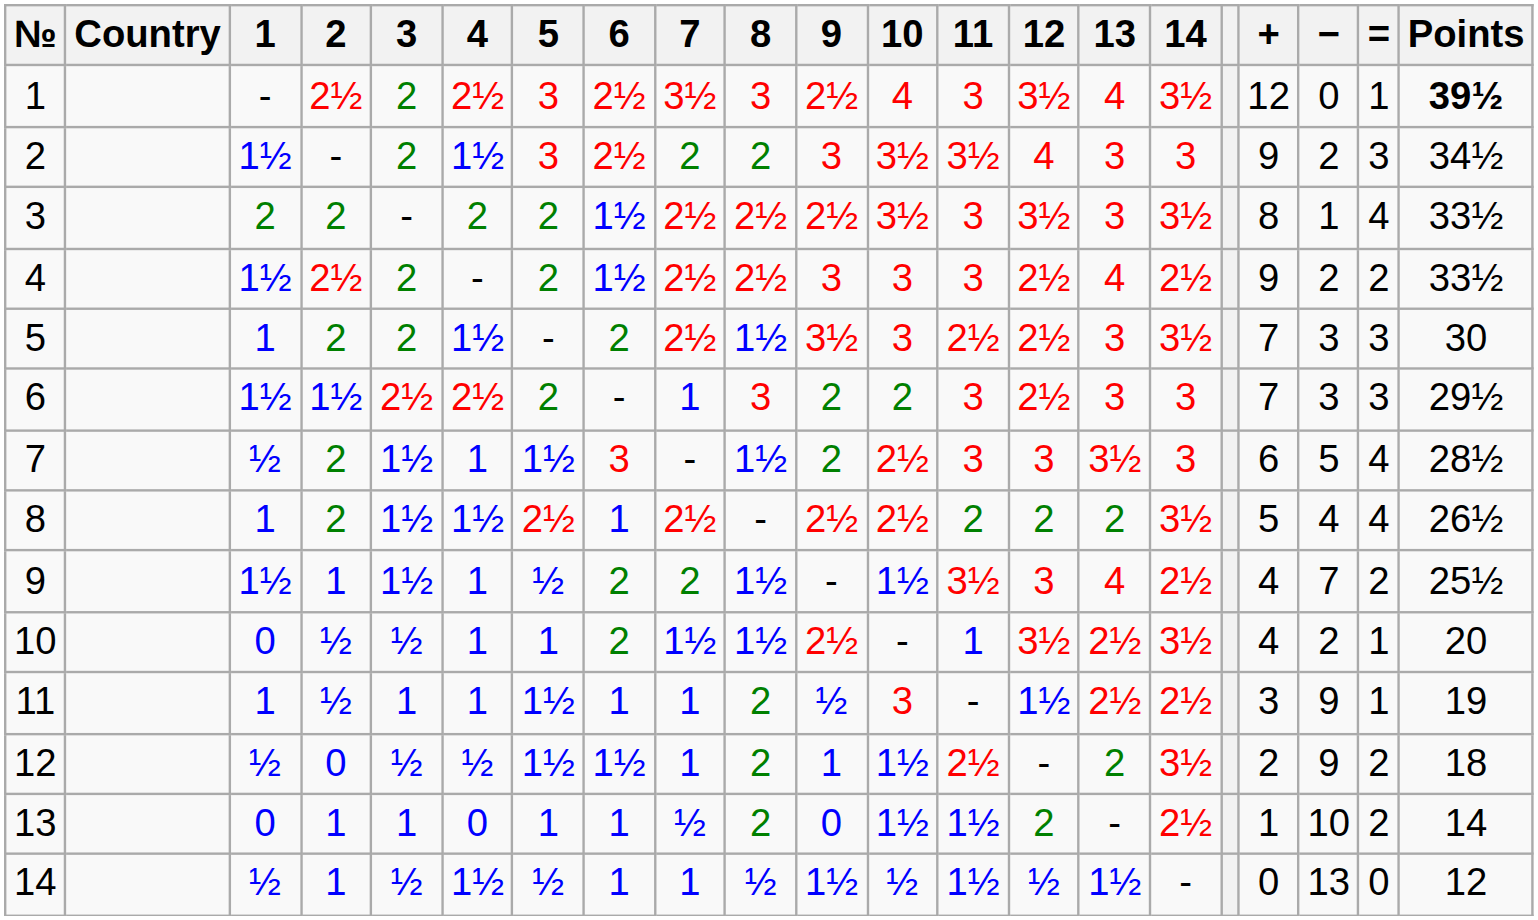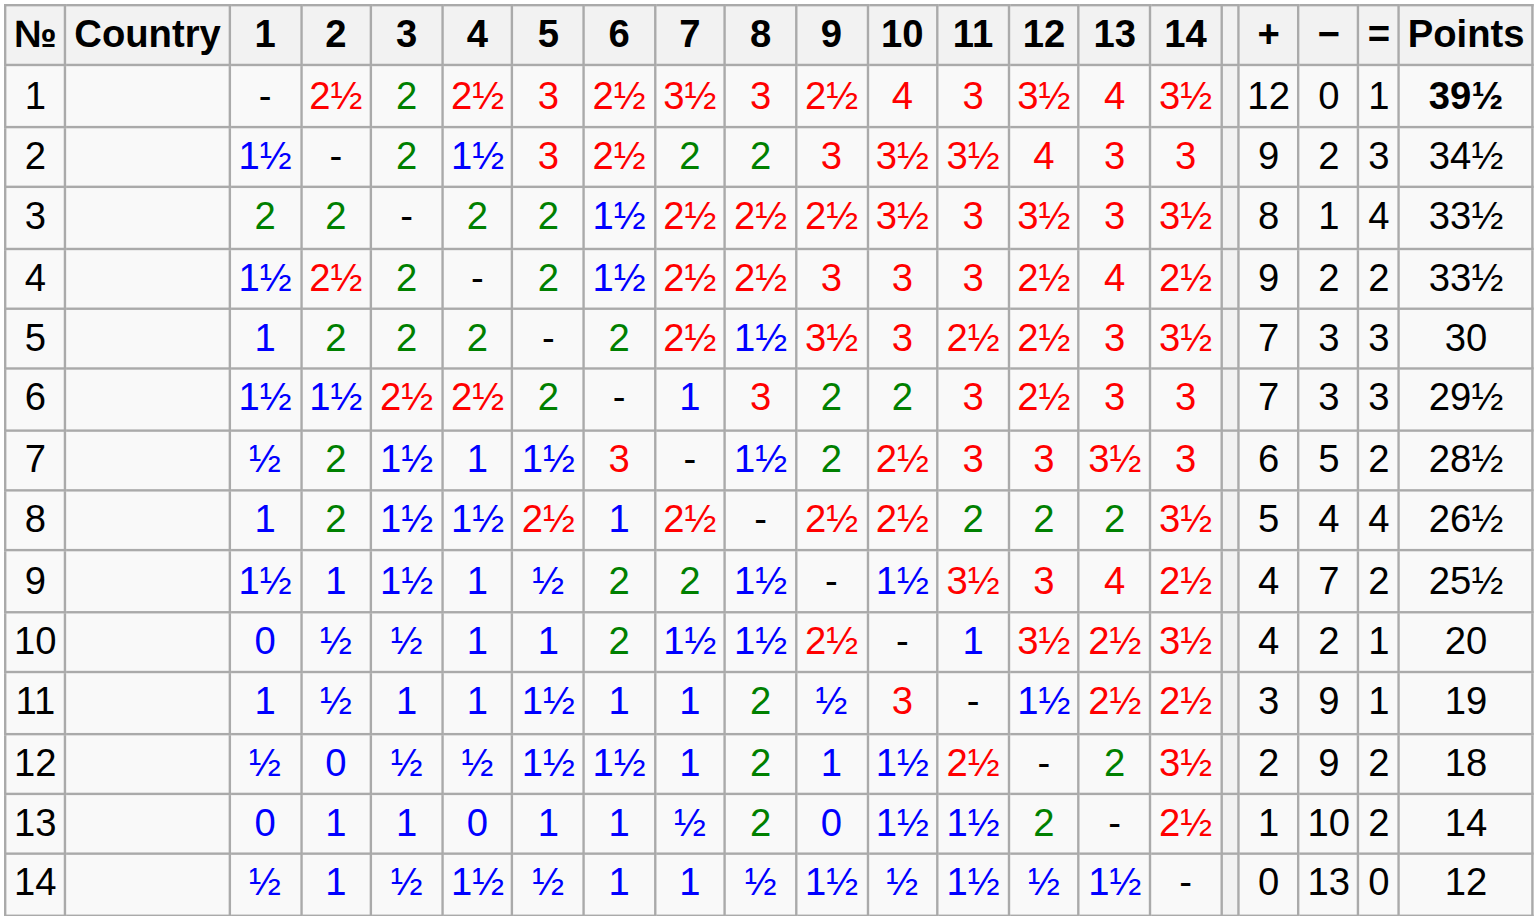(477, 338) 1½ -> (477, 338) 2
(1379, 459) 4 -> (1379, 459) 2
